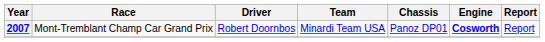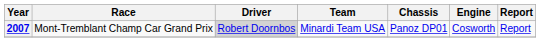(256, 29) no background -> (256, 29) lightgrey background
(476, 29) bold -> (474, 29) normal
